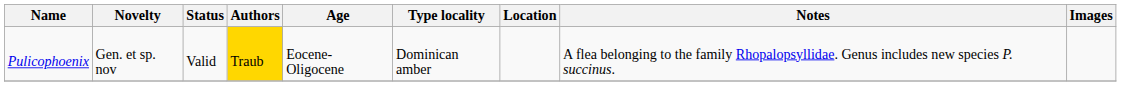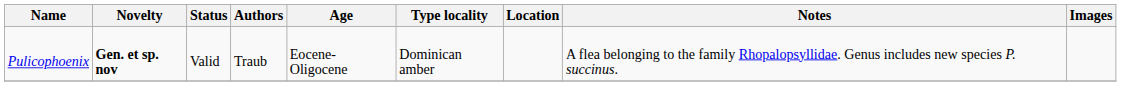(126, 61) normal -> (127, 61) bold
(247, 61) gold background -> (251, 61) no background
